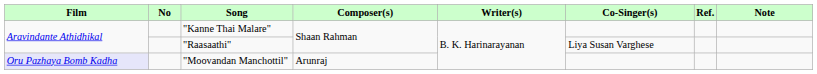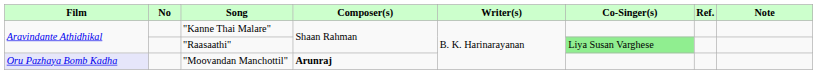(611, 45) no background -> (611, 45) lightgreen background
(311, 61) normal -> (314, 61) bold
